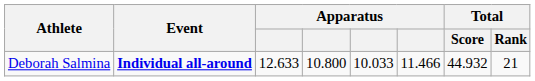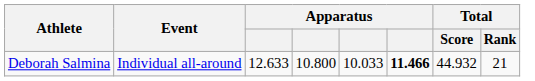(185, 64) bold -> (179, 64) normal
(420, 64) normal -> (410, 64) bold
